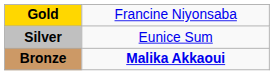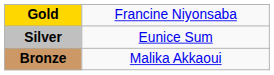(176, 59) bold -> (176, 59) normal
